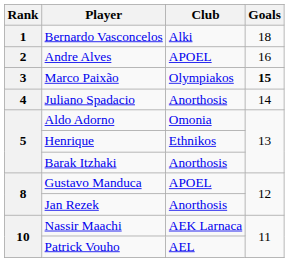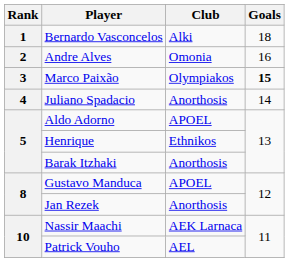(190, 57) APOEL -> (190, 57) Omonia
(190, 120) Omonia -> (190, 120) APOEL
